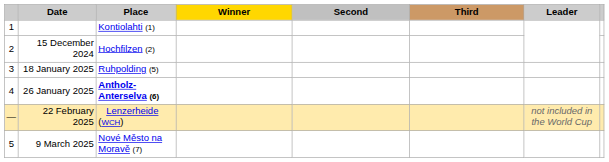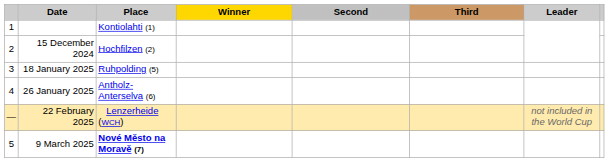(129, 90) bold -> (127, 90) normal
(130, 143) normal -> (132, 143) bold
